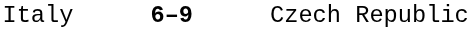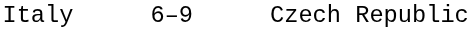(172, 15) bold -> (172, 15) normal
